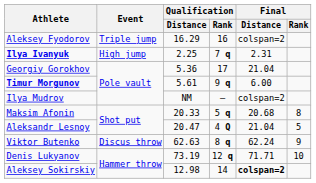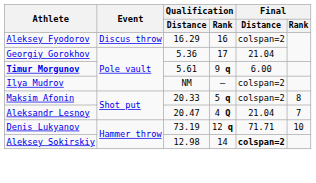(128, 40) Triple jump -> (130, 40) Discus throw
- row: (38, 54)
(261, 112) 20.68 -> (261, 98) colspan=2
(299, 127) 5 -> (299, 112) 7
- row: (43, 141)
